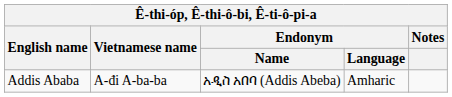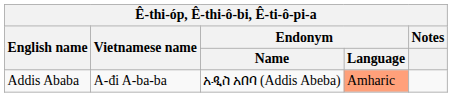(371, 80) no background -> (371, 80) lightsalmon background
